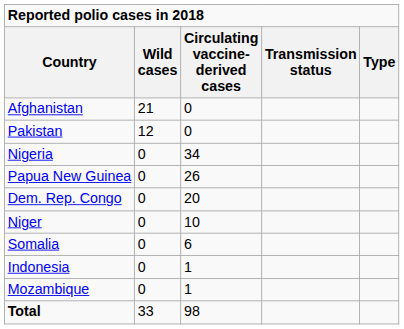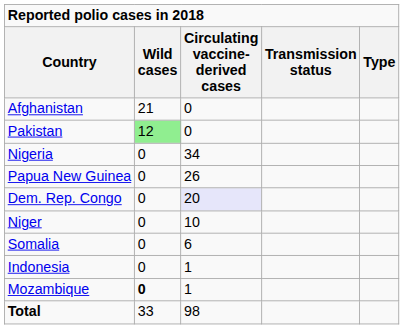(146, 131) no background -> (146, 131) lightgreen background
(192, 199) no background -> (192, 199) lavender background
(142, 289) normal -> (142, 289) bold
